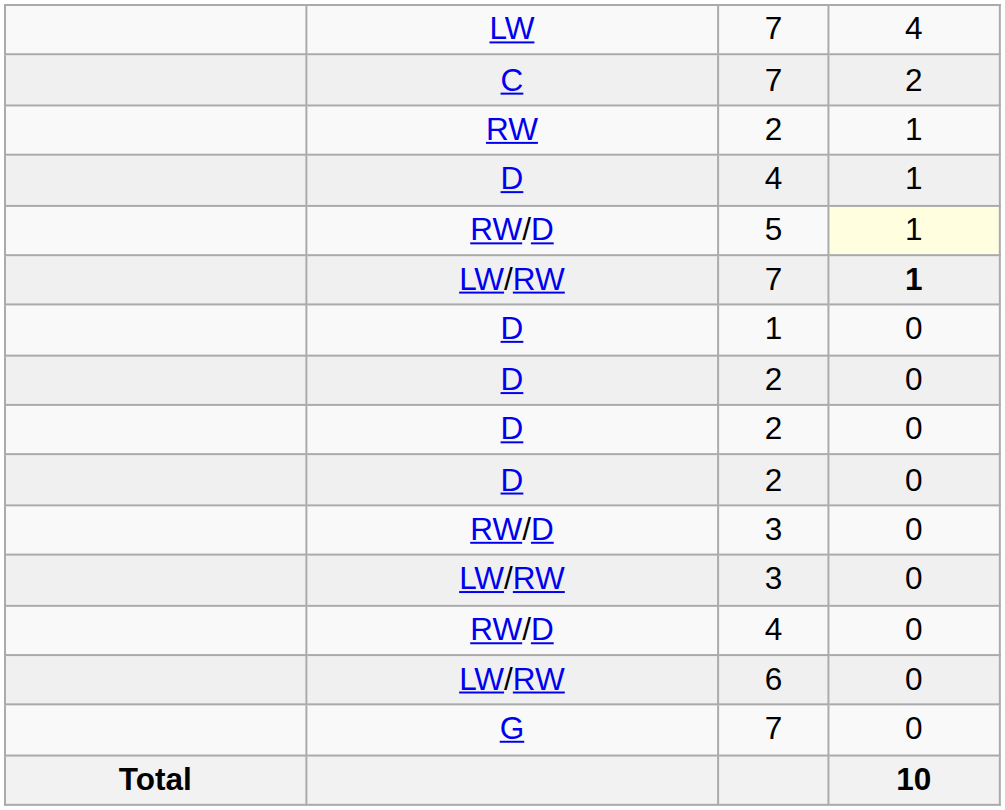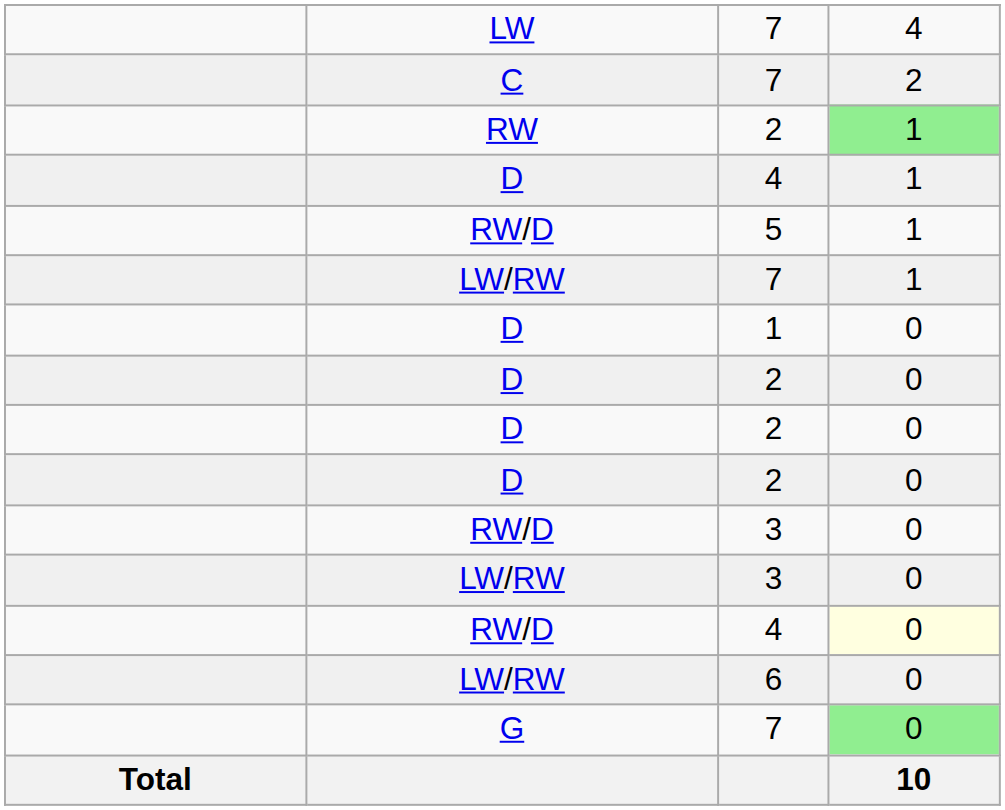(914, 129) no background -> (914, 129) lightgreen background
(914, 229) lightyellow background -> (914, 229) no background
(914, 279) bold -> (914, 279) normal
(914, 629) no background -> (914, 629) lightyellow background
(914, 729) no background -> (914, 729) lightgreen background
